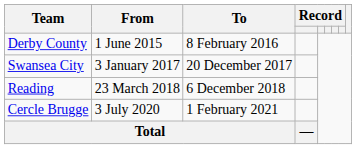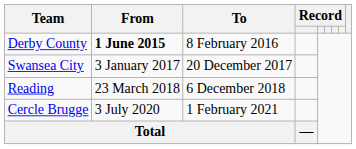(128, 44) normal -> (130, 44) bold
